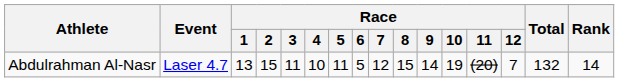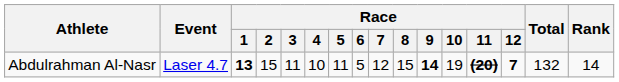(244, 65) normal -> (244, 65) bold
(430, 65) normal -> (430, 65) bold
(484, 65) normal -> (484, 65) bold
(513, 65) normal -> (513, 65) bold
